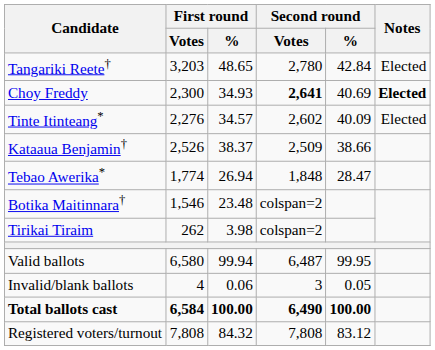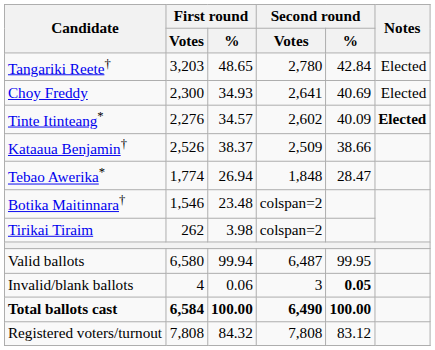(305, 92) bold -> (305, 92) normal
(402, 92) bold -> (404, 92) normal
(404, 119) normal -> (402, 119) bold
(358, 285) normal -> (358, 285) bold
